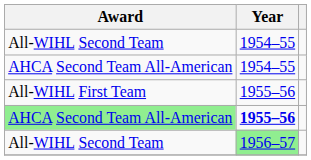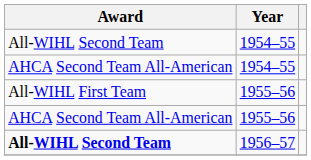(120, 117) lightgreen background -> (120, 117) no background
(267, 117) bold -> (267, 117) normal
(86, 142) normal -> (90, 142) bold
(267, 142) lightgreen background -> (267, 142) no background
